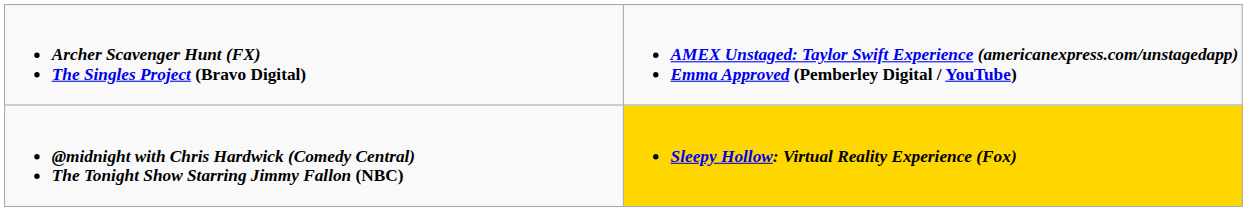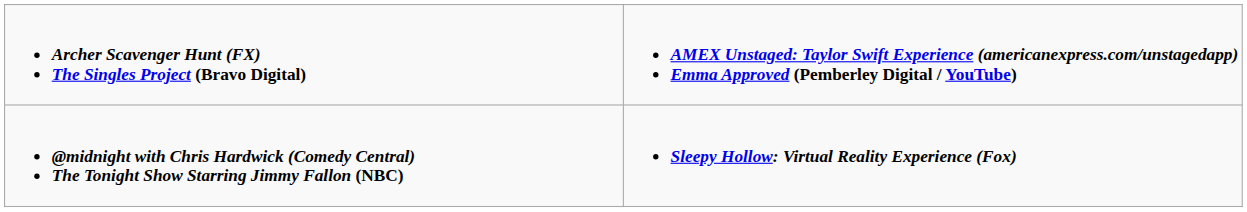(933, 156) gold background -> (933, 156) no background
